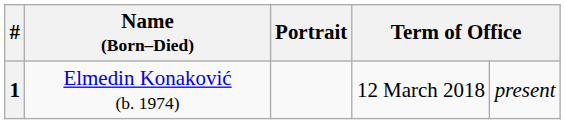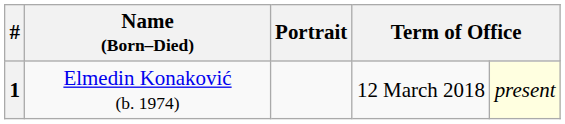(525, 89) no background -> (525, 89) lightyellow background
